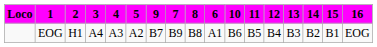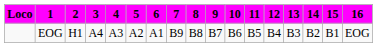columns swapped: (215, 14) <-> (156, 14)
